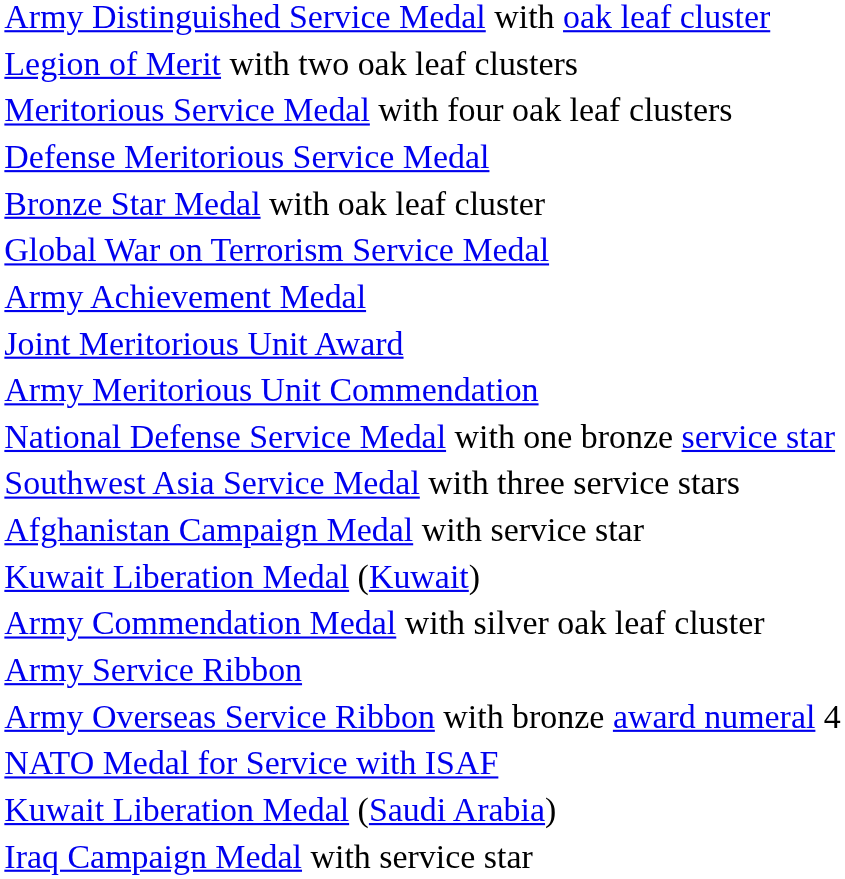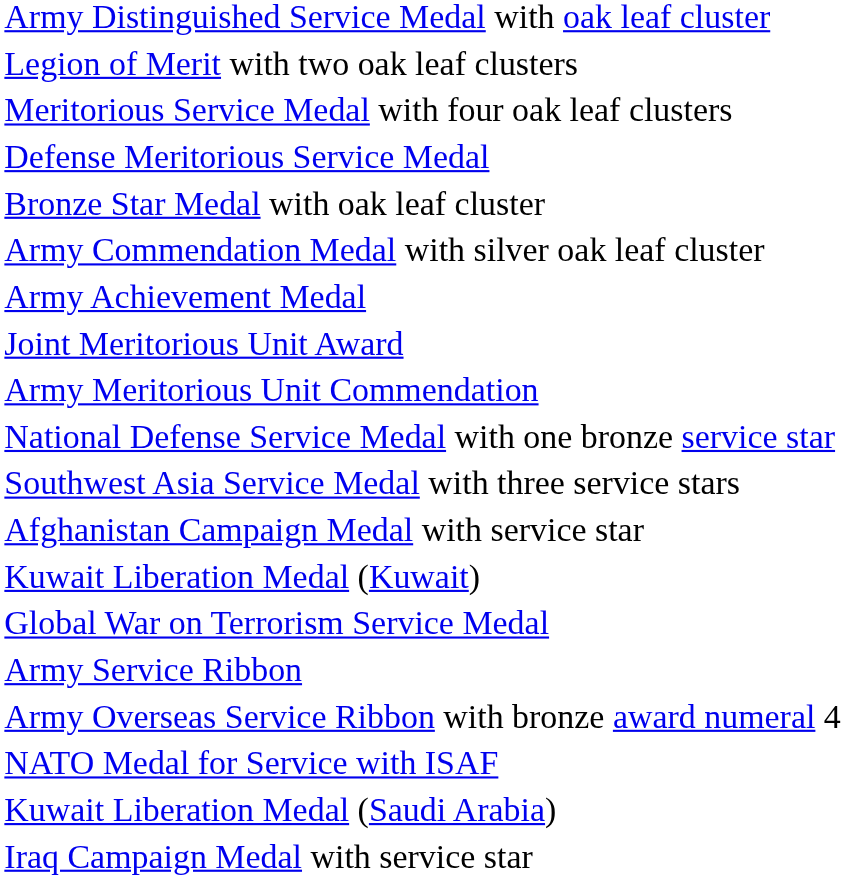(277, 250) Global War on Terrorism Service Medal -> (384, 250) Army Commendation Medal with silver oak leaf cluster
(384, 623) Army Commendation Medal with silver oak leaf cluster -> (277, 623) Global War on Terrorism Service Medal
